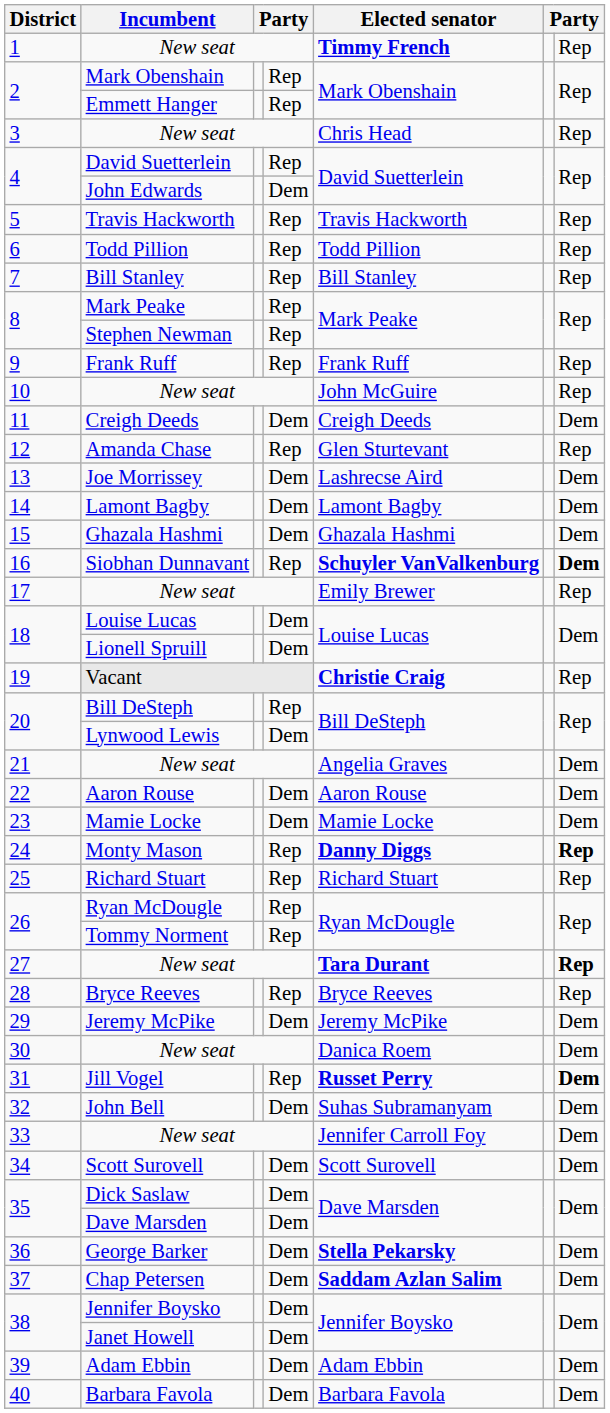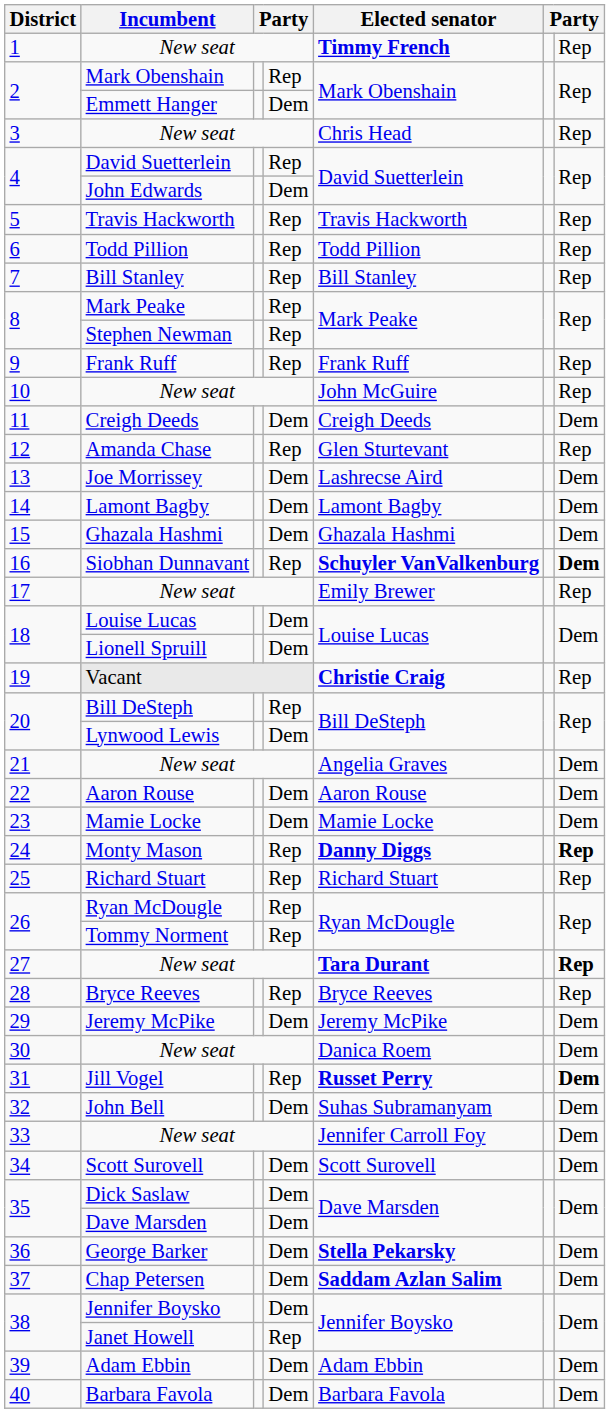(285, 104) Rep -> (288, 104) Dem
(288, 1336) Dem -> (285, 1336) Rep
